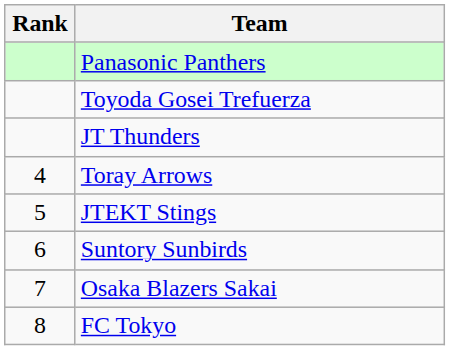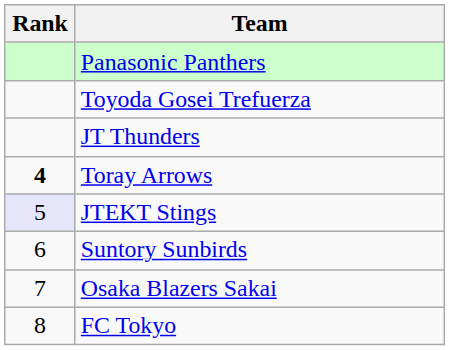(40, 174) normal -> (40, 174) bold
(40, 212) no background -> (40, 212) lavender background
